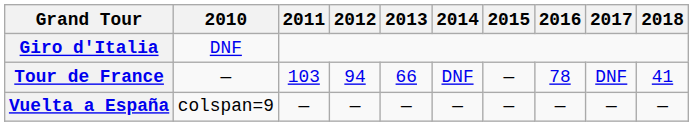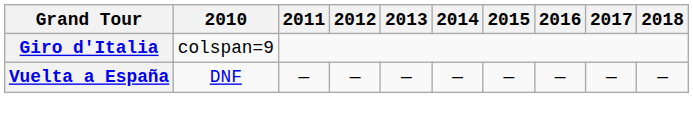(226, 48) DNF -> (226, 48) colspan=9
- row: (89, 77)
(226, 106) colspan=9 -> (226, 77) DNF
